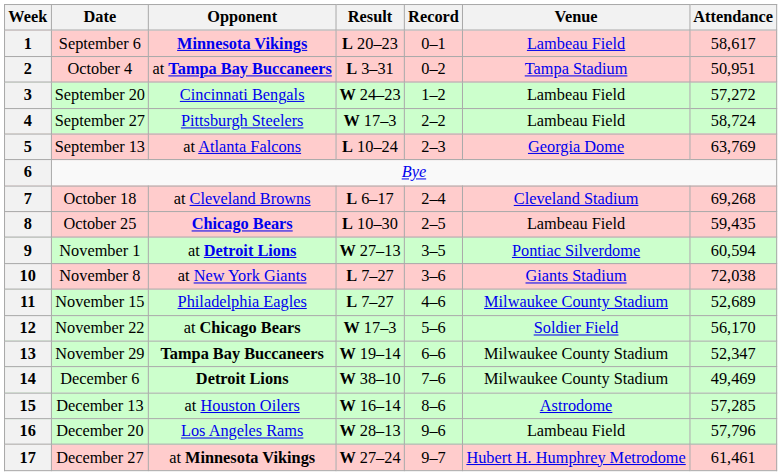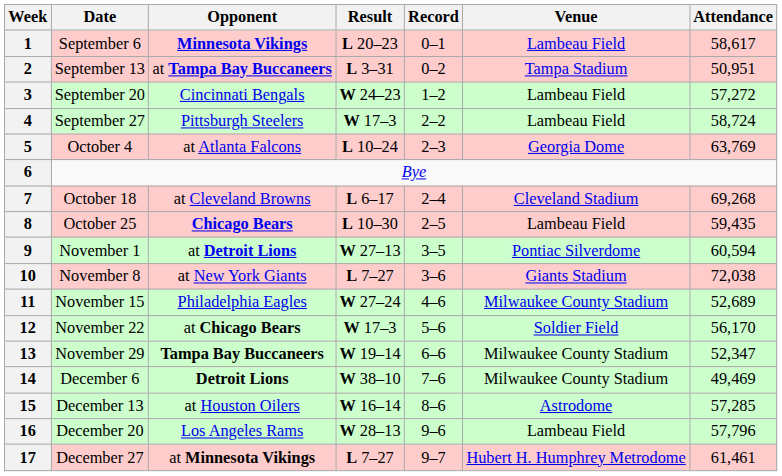(100, 69) October 4 -> (100, 69) September 13
(100, 146) September 13 -> (100, 146) October 4
(370, 302) L 7–27 -> (370, 302) W 27–24
(370, 457) W 27–24 -> (370, 457) L 7–27
